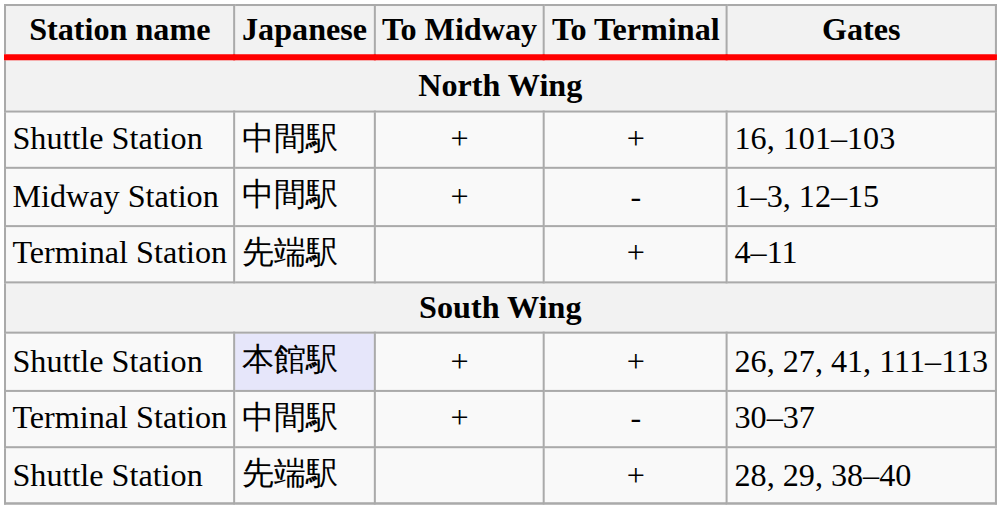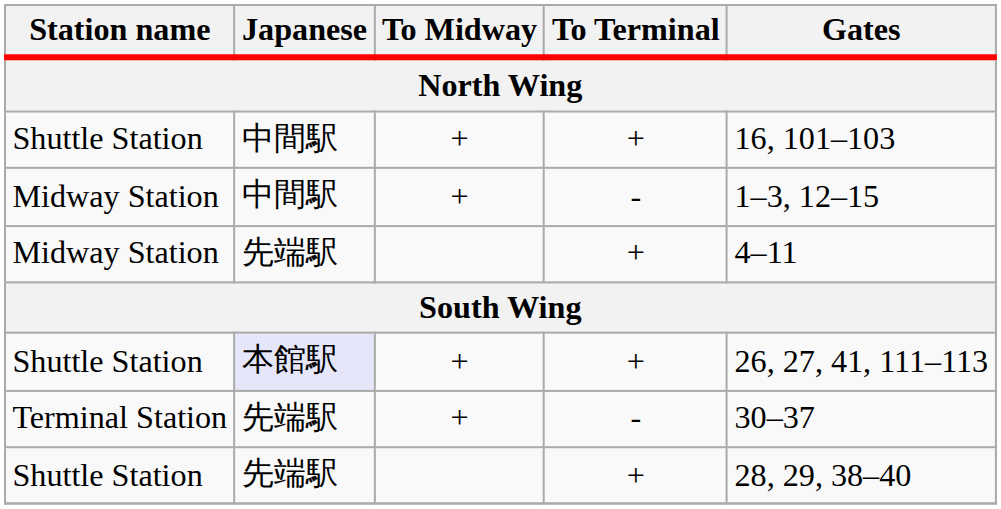(120, 253) Terminal Station -> (116, 253) Midway Station
(290, 417) 中間駅 -> (290, 417) 先端駅
